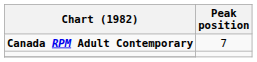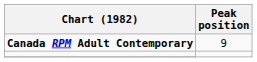(224, 43) 7 -> (224, 43) 9
